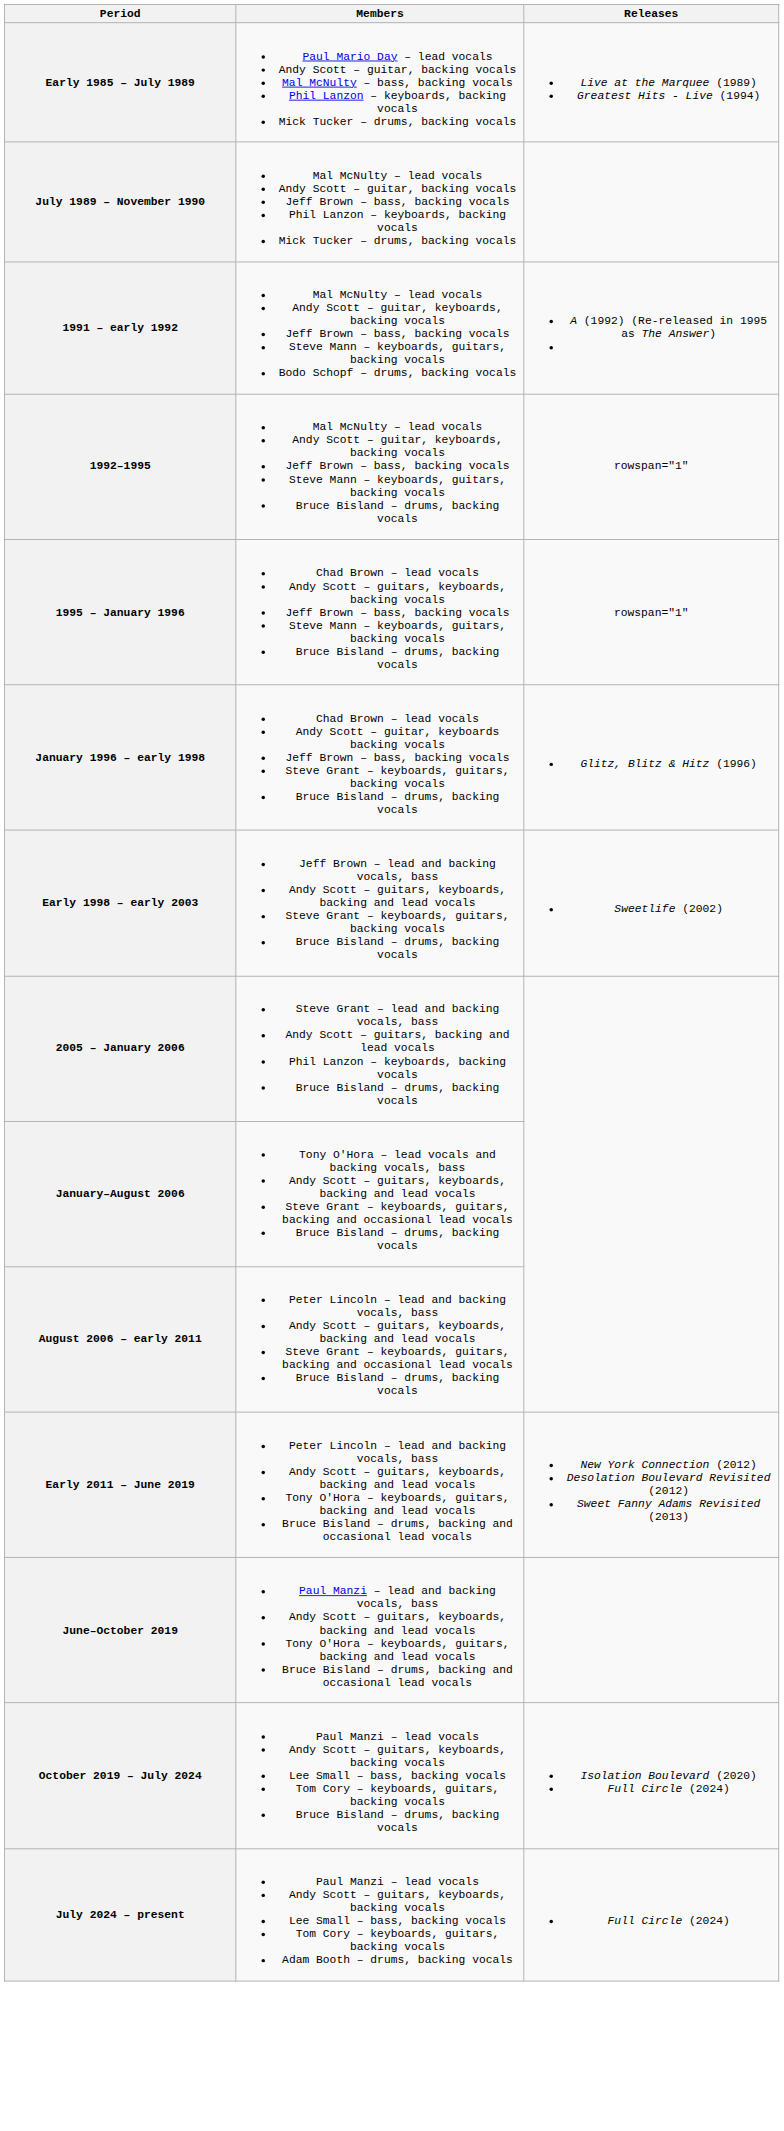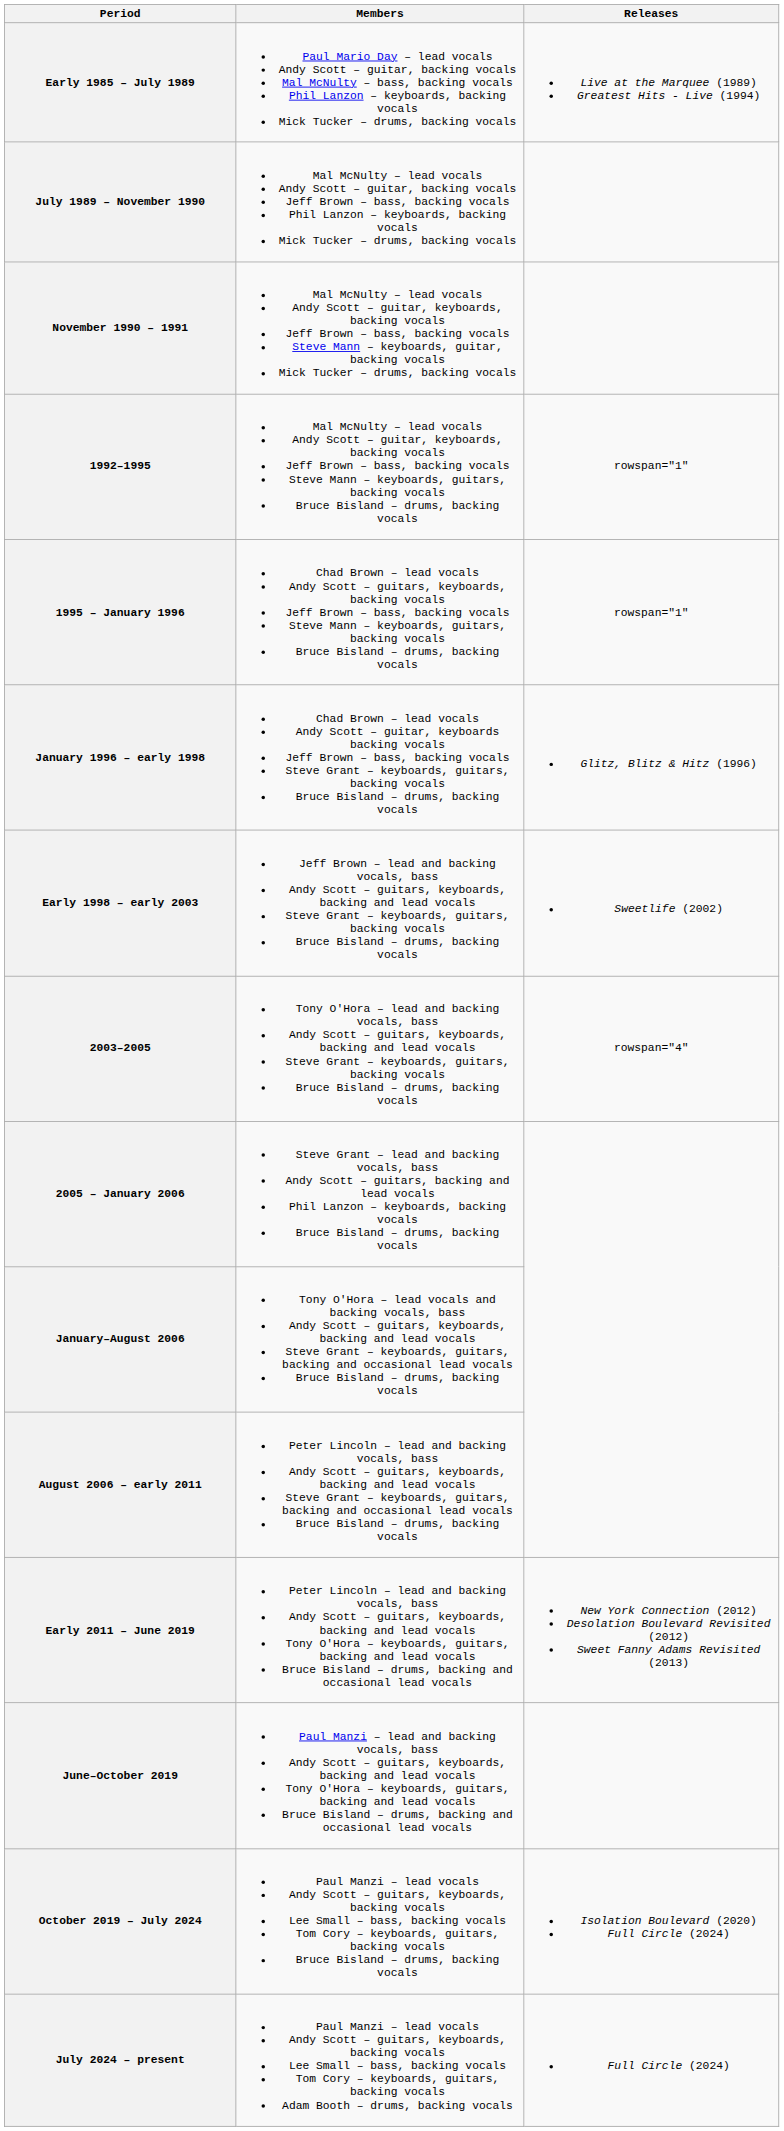+ row: (120, 328)
- row: (120, 328)
+ row: (120, 1049)
